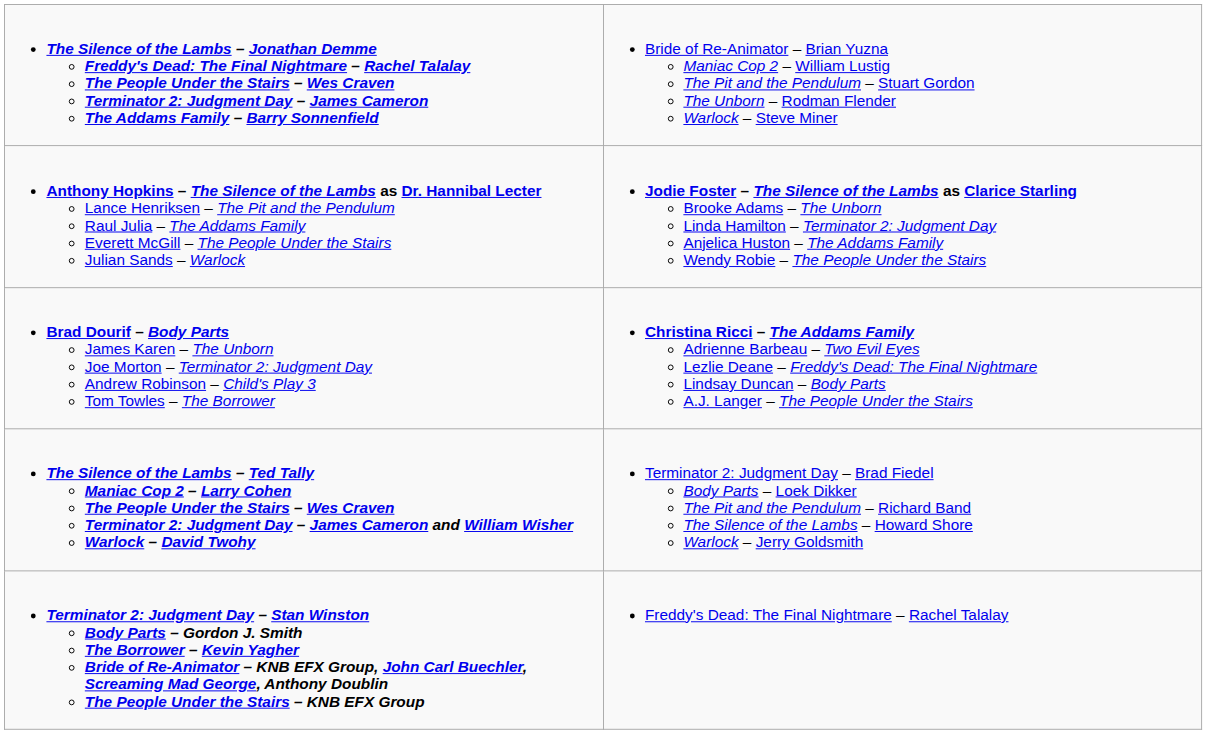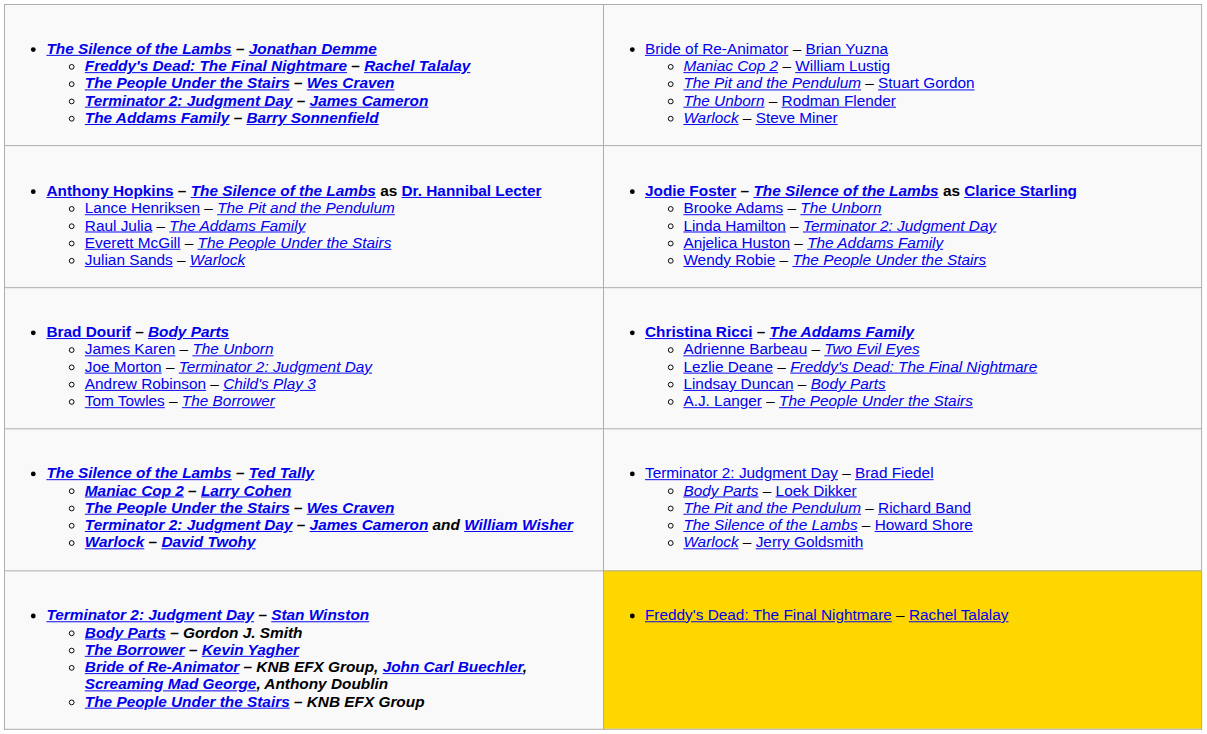(902, 615) no background -> (902, 615) gold background
